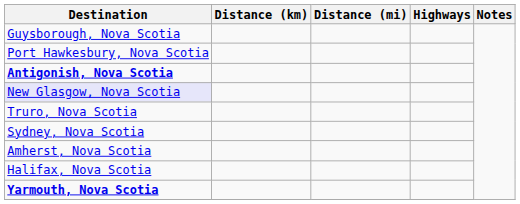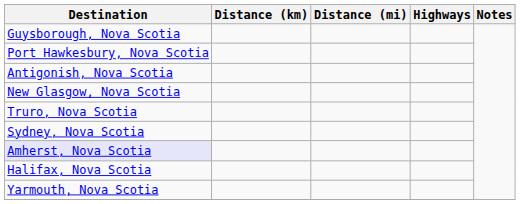(90, 73) bold -> (90, 73) normal
(94, 92) lavender background -> (94, 92) no background
(79, 151) no background -> (79, 151) lavender background
(83, 190) bold -> (83, 190) normal
